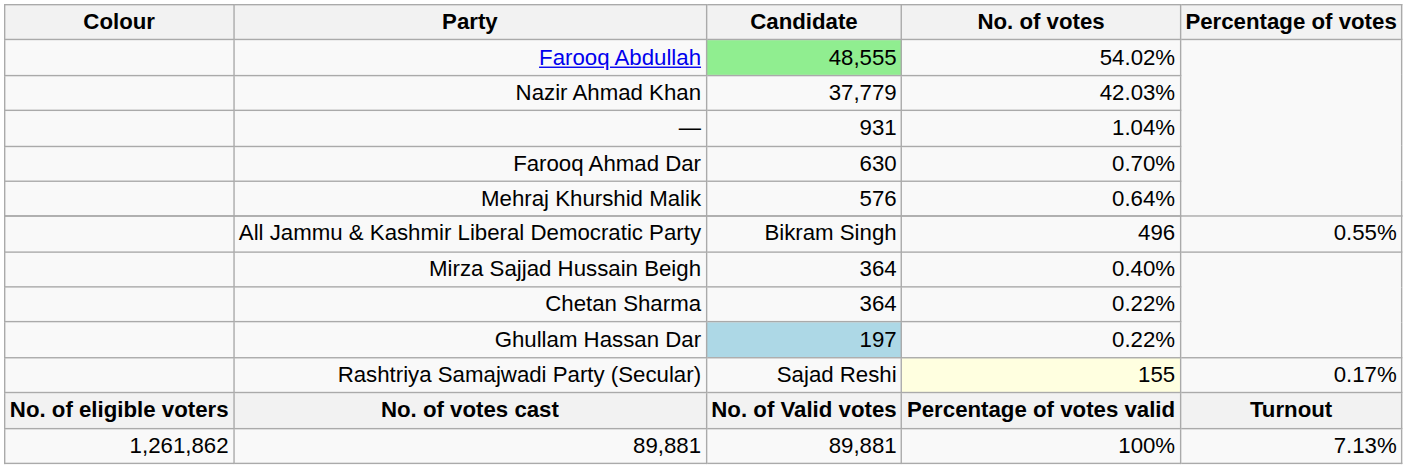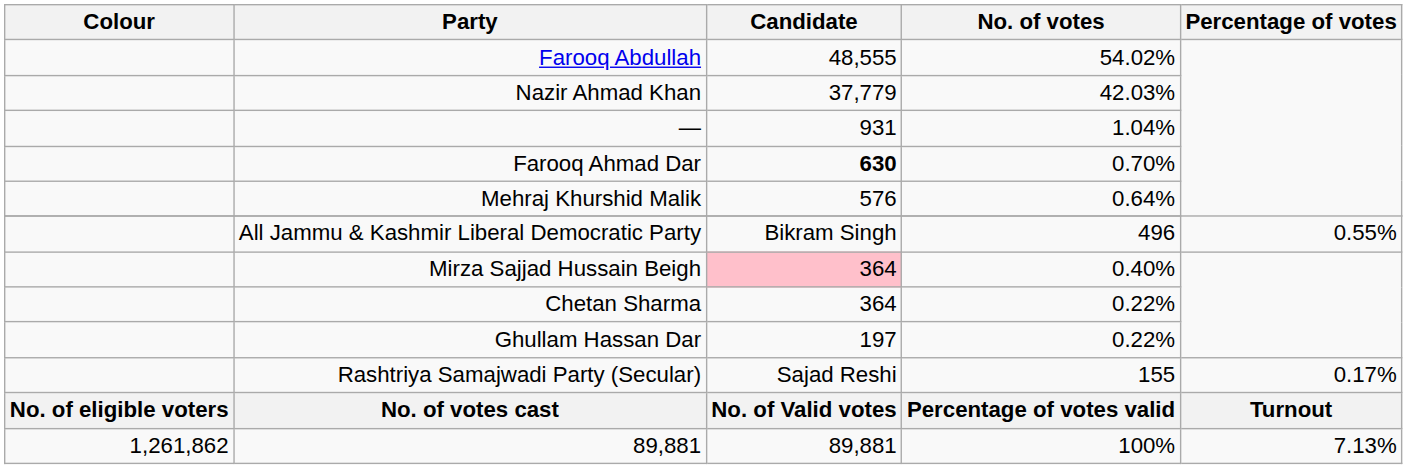(863, 57) lightgreen background -> (863, 57) no background
(878, 163) normal -> (878, 163) bold
(878, 269) no background -> (878, 269) pink background
(878, 339) lightblue background -> (878, 339) no background
(1157, 374) lightyellow background -> (1157, 374) no background
